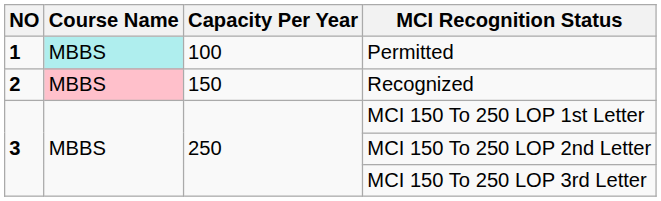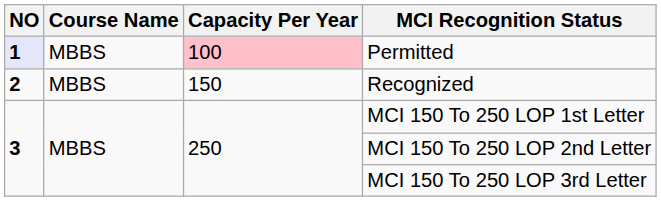(15, 52) no background -> (15, 52) lavender background
(77, 52) paleturquoise background -> (77, 52) no background
(205, 52) no background -> (205, 52) pink background
(77, 84) pink background -> (77, 84) no background
